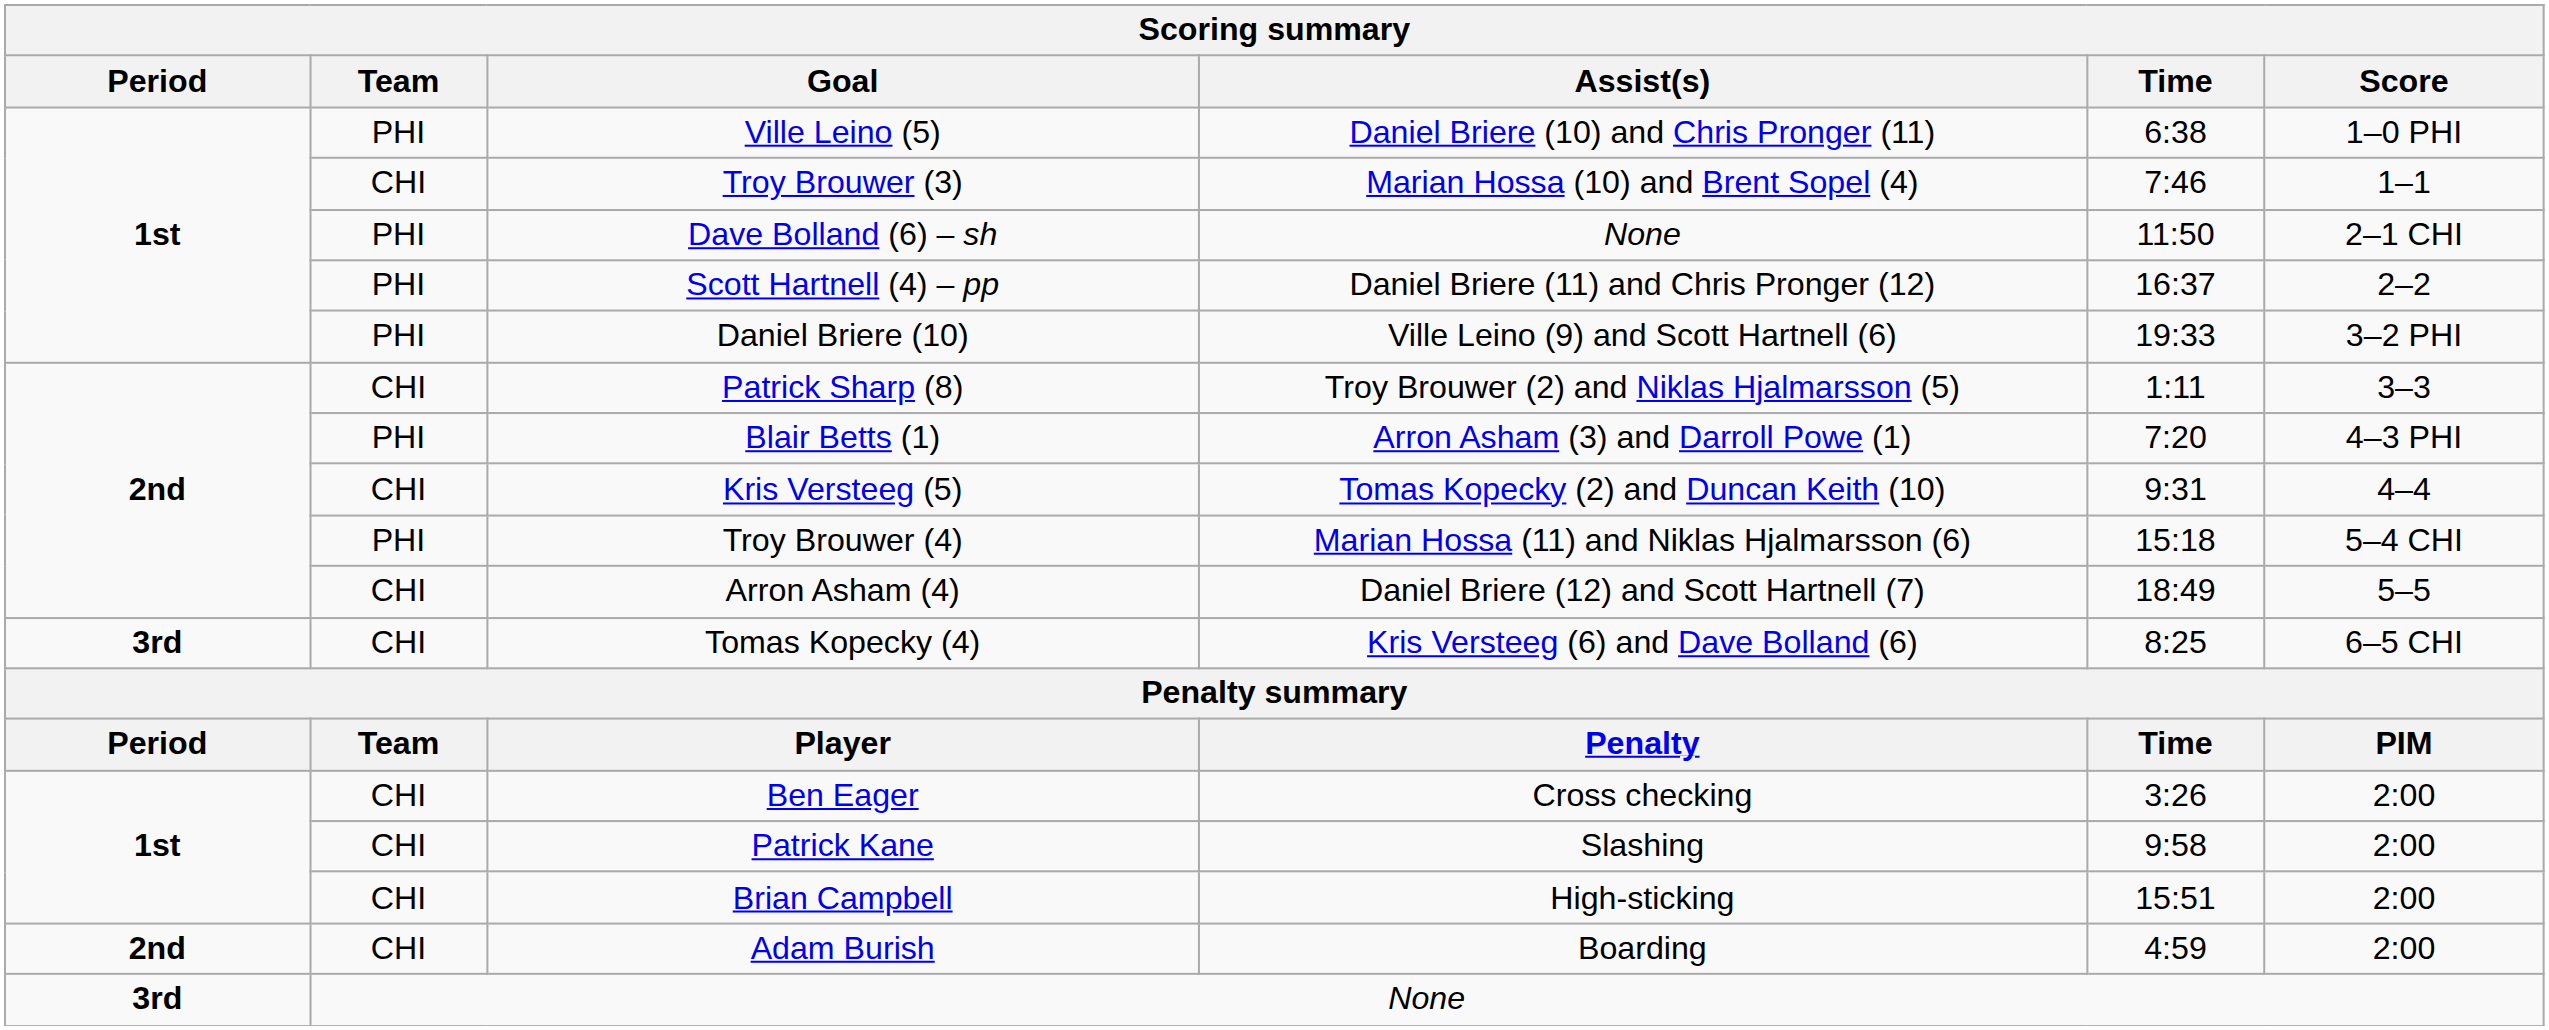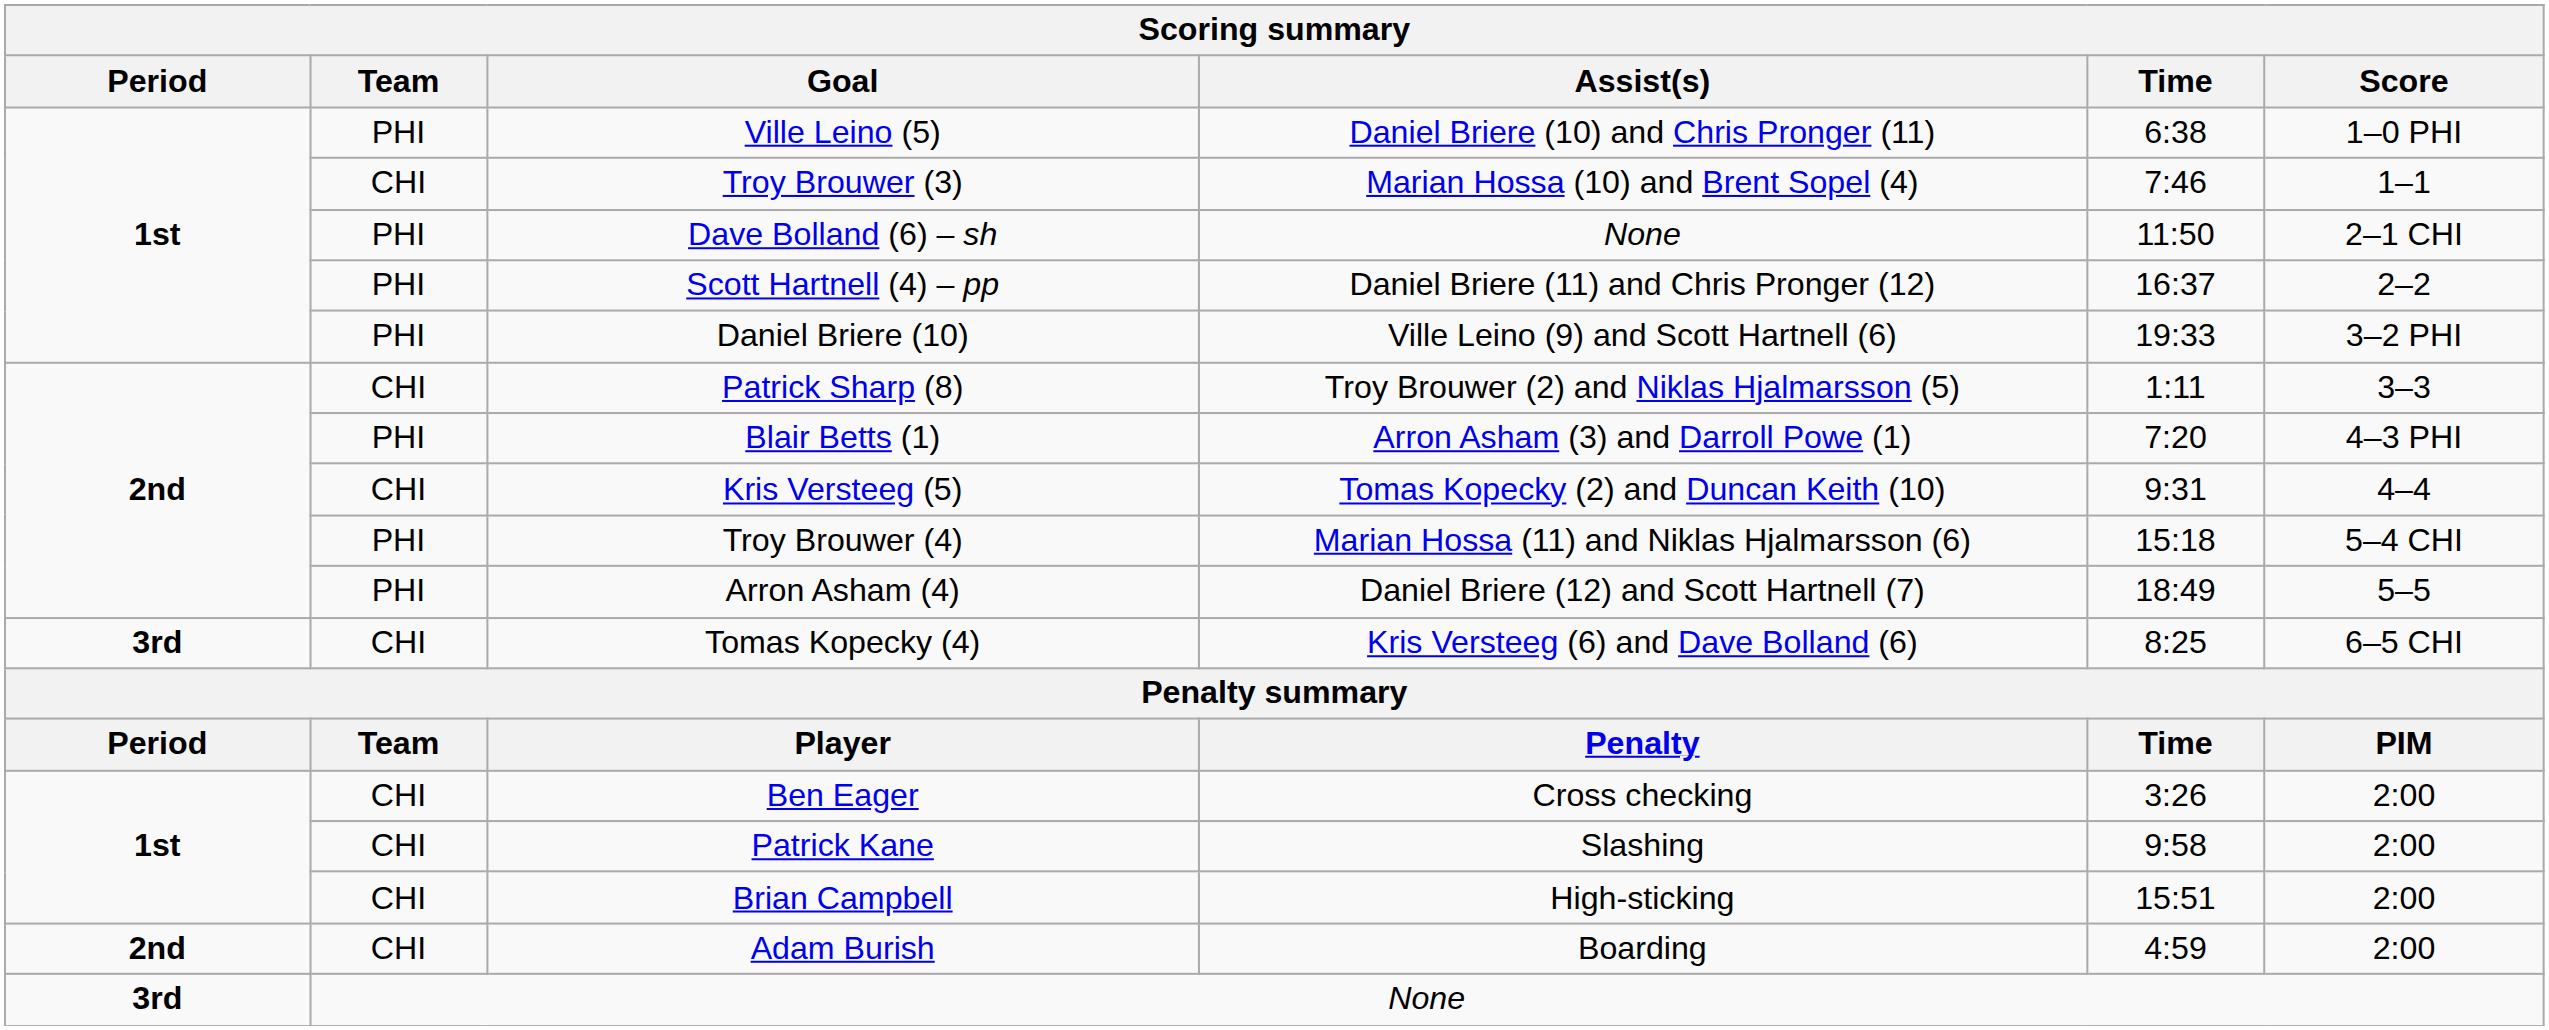(398, 591) CHI -> (398, 591) PHI
